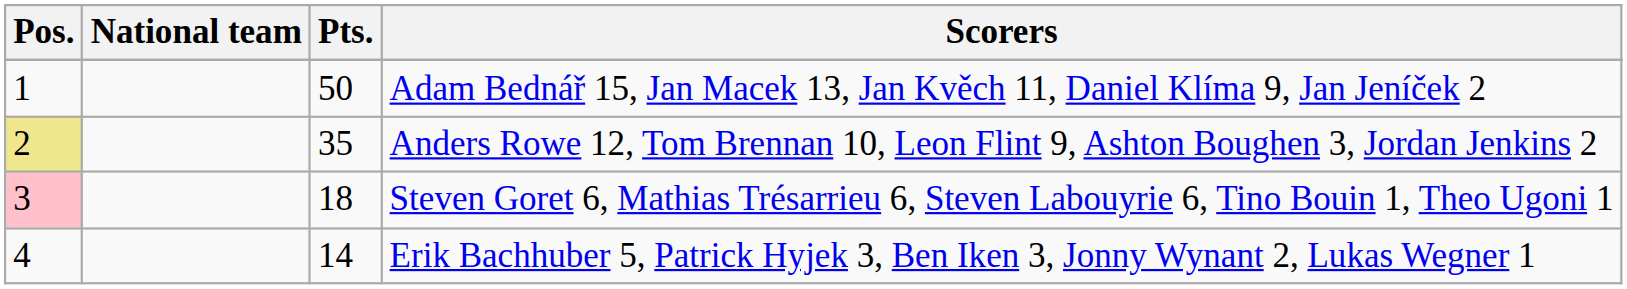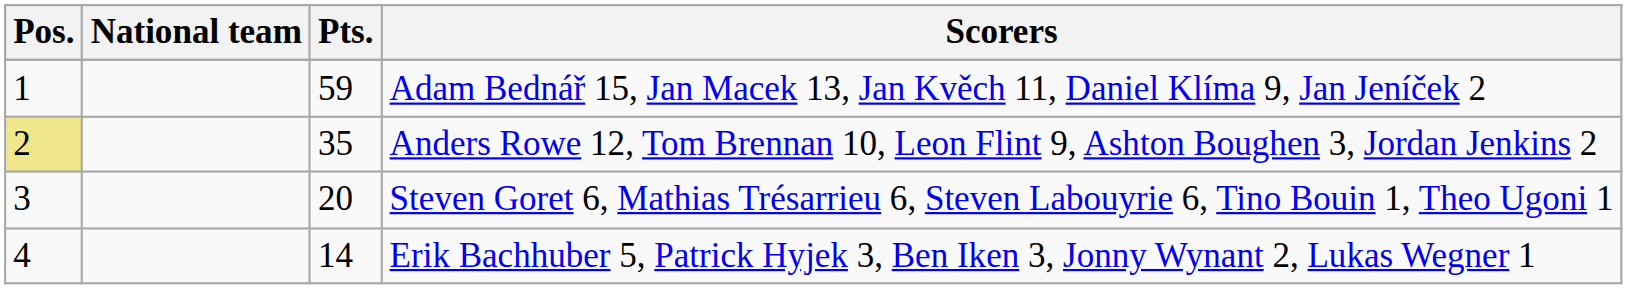(336, 87) 50 -> (336, 87) 59
(22, 198) pink background -> (22, 198) no background
(336, 198) 18 -> (336, 198) 20
